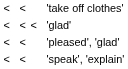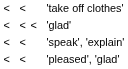(83, 42) 'pleased', 'glad' -> (85, 42) 'speak', 'explain'
(85, 59) 'speak', 'explain' -> (83, 59) 'pleased', 'glad'
